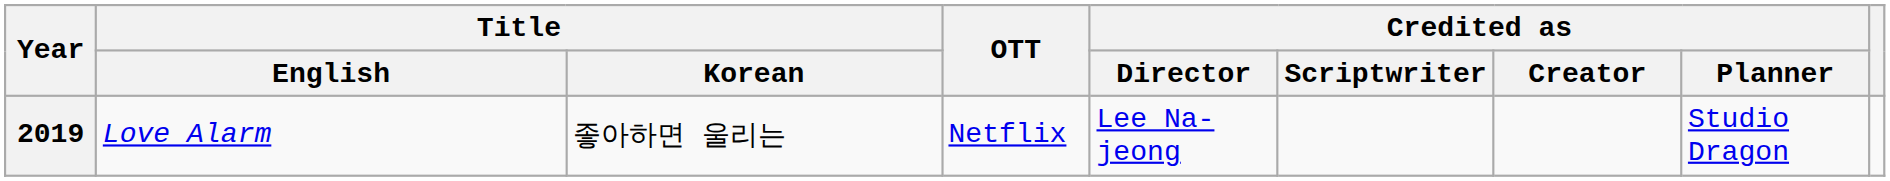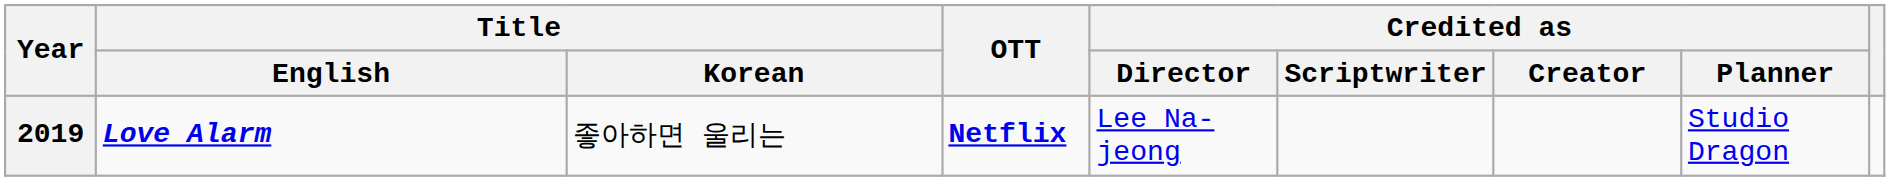(187, 136) normal -> (187, 136) bold
(1007, 136) normal -> (1007, 136) bold
